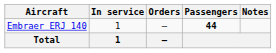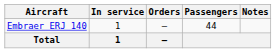(211, 26) bold -> (211, 26) normal
